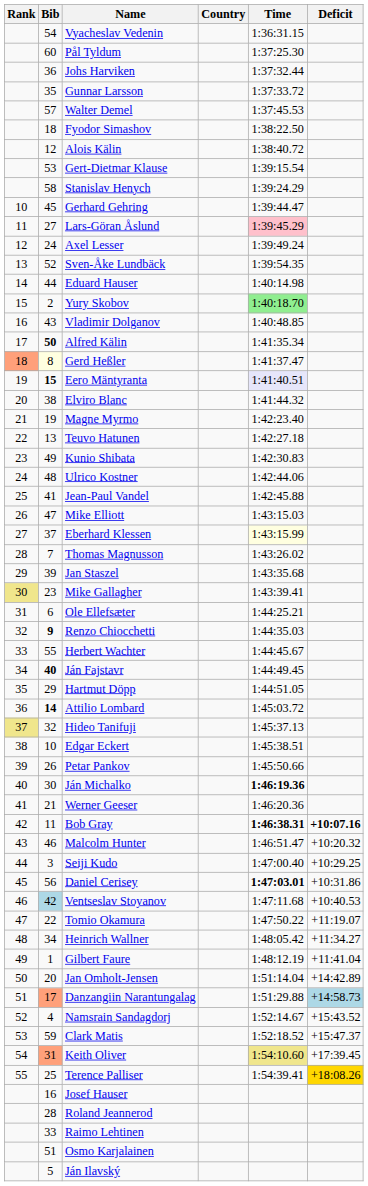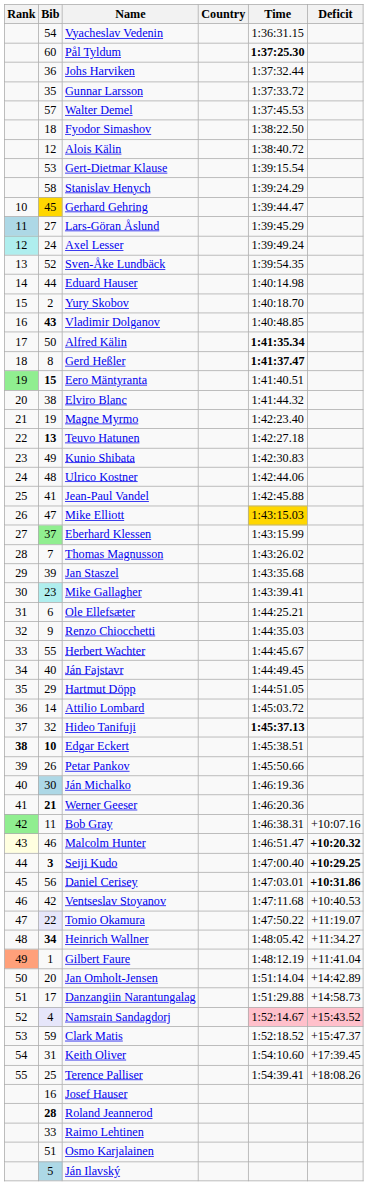(278, 52) normal -> (278, 52) bold
(50, 206) no background -> (50, 206) gold background
(21, 226) no background -> (21, 226) lightblue background
(278, 226) pink background -> (278, 226) no background
(21, 245) no background -> (21, 245) paleturquoise background
(278, 303) lightgreen background -> (278, 303) no background
(50, 322) normal -> (50, 322) bold
(50, 341) bold -> (50, 341) normal
(278, 341) normal -> (278, 341) bold
(21, 361) lightsalmon background -> (21, 361) no background
(50, 361) lightyellow background -> (50, 361) no background
(278, 361) normal -> (278, 361) bold
(21, 380) no background -> (21, 380) lightgreen background
(278, 380) lavender background -> (278, 380) no background
(50, 438) normal -> (50, 438) bold
(278, 515) no background -> (278, 515) gold background
(50, 534) no background -> (50, 534) lightgreen background
(278, 534) lightyellow background -> (278, 534) no background
(21, 592) khaki background -> (21, 592) no background
(50, 592) no background -> (50, 592) paleturquoise background
(50, 631) bold -> (50, 631) normal
(50, 669) bold -> (50, 669) normal
(50, 708) bold -> (50, 708) normal
(21, 727) khaki background -> (21, 727) no background
(278, 727) normal -> (278, 727) bold
(21, 746) normal -> (21, 746) bold
(50, 746) normal -> (50, 746) bold
(50, 785) no background -> (50, 785) lightblue background
(278, 785) bold -> (278, 785) normal
(50, 804) normal -> (50, 804) bold
(21, 824) no background -> (21, 824) lightgreen background
(278, 824) bold -> (278, 824) normal
(335, 824) bold -> (336, 824) normal
(21, 843) no background -> (21, 843) lightyellow background
(336, 843) normal -> (335, 843) bold
(50, 862) normal -> (50, 862) bold
(336, 862) normal -> (335, 862) bold
(278, 881) bold -> (278, 881) normal
(336, 881) normal -> (335, 881) bold
(50, 901) lightblue background -> (50, 901) no background
(50, 920) no background -> (50, 920) lavender background
(50, 939) normal -> (50, 939) bold
(21, 959) no background -> (21, 959) lightsalmon background
(50, 997) lightsalmon background -> (50, 997) no background
(336, 997) lightblue background -> (336, 997) no background
(50, 1016) no background -> (50, 1016) lavender background
(278, 1016) no background -> (278, 1016) pink background
(336, 1016) no background -> (336, 1016) pink background
(50, 1055) lightsalmon background -> (50, 1055) no background
(278, 1055) khaki background -> (278, 1055) no background
(336, 1074) gold background -> (336, 1074) no background
(50, 1113) normal -> (50, 1113) bold
(50, 1171) no background -> (50, 1171) lightblue background
